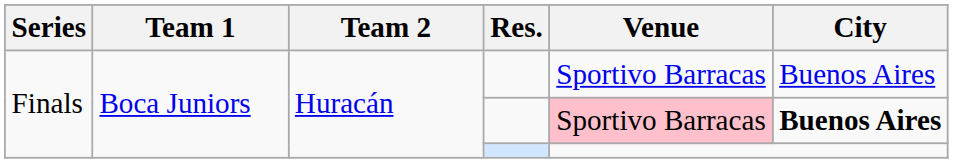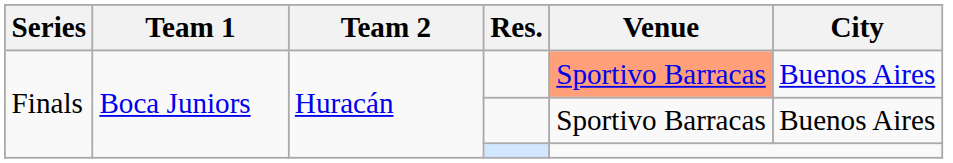(661, 73) no background -> (661, 73) lightsalmon background
(661, 119) pink background -> (661, 119) no background
(860, 119) bold -> (857, 119) normal
